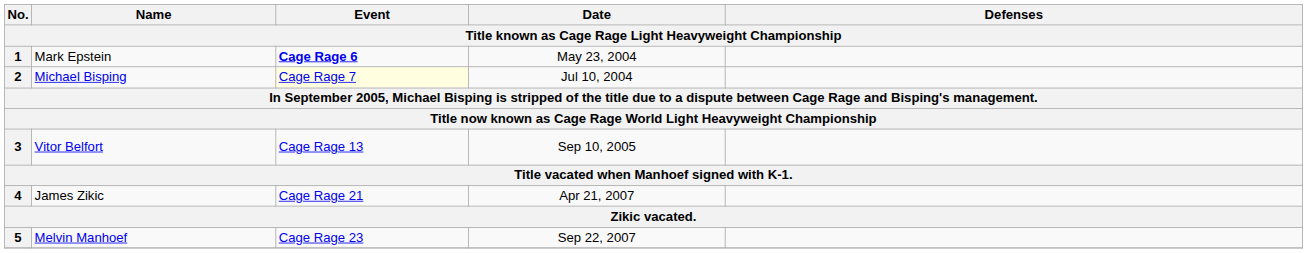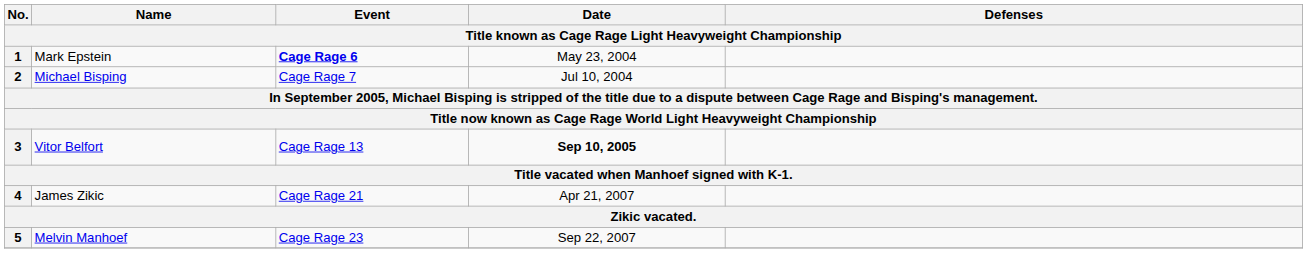(317, 77) lightyellow background -> (317, 77) no background
(597, 147) normal -> (597, 147) bold
